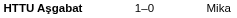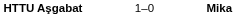(219, 8) normal -> (219, 8) bold
